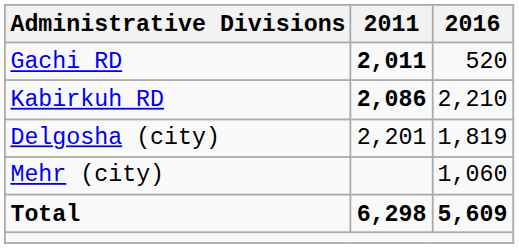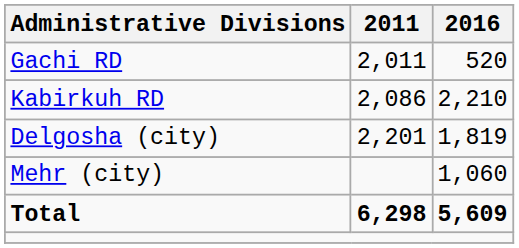(392, 62) bold -> (392, 62) normal
(392, 100) bold -> (392, 100) normal
